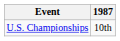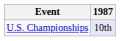(103, 28) no background -> (103, 28) lavender background
